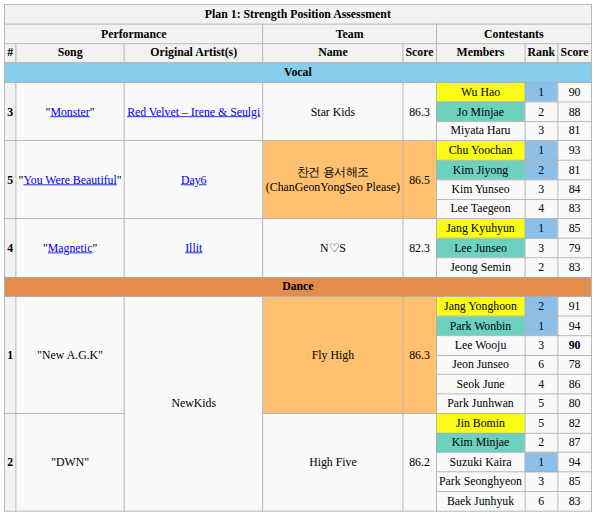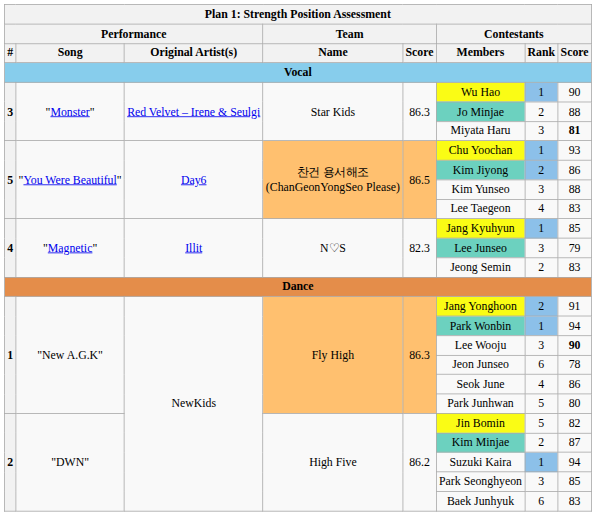(575, 131) normal -> (575, 131) bold
(575, 170) 81 -> (575, 170) 86
(575, 189) 84 -> (575, 189) 88
